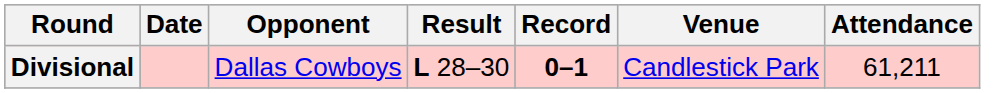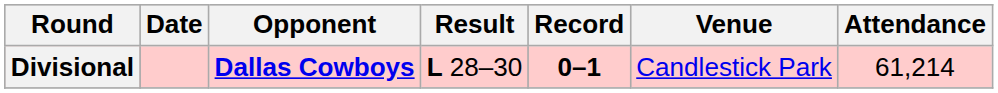(308, 66) normal -> (315, 66) bold
(902, 66) 61,211 -> (915, 66) 61,214
